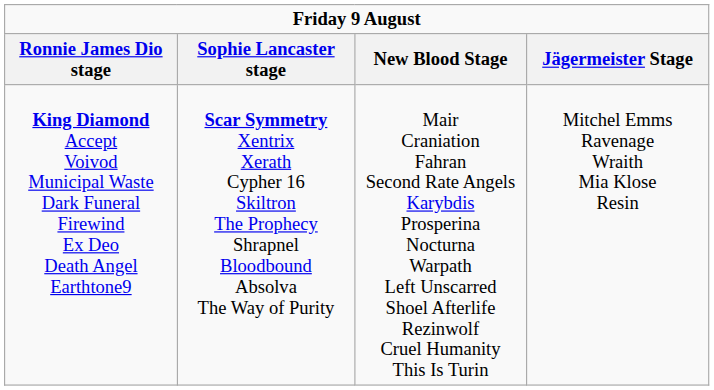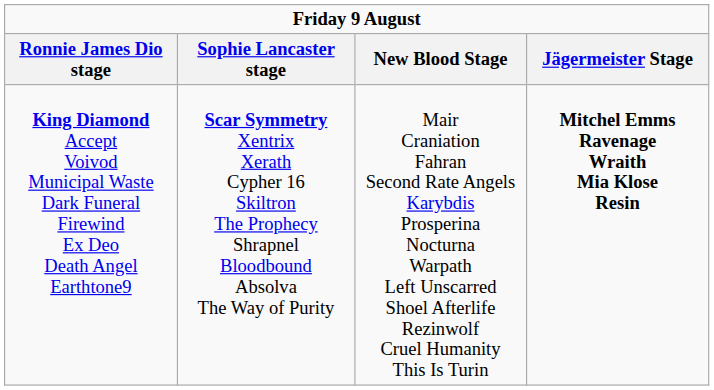(618, 161) normal -> (618, 161) bold
